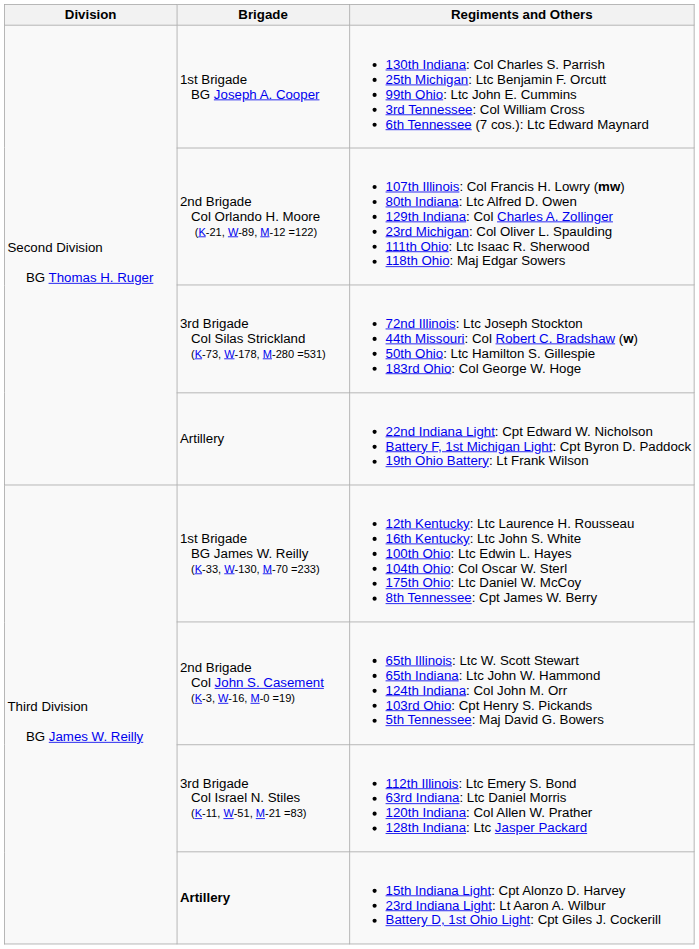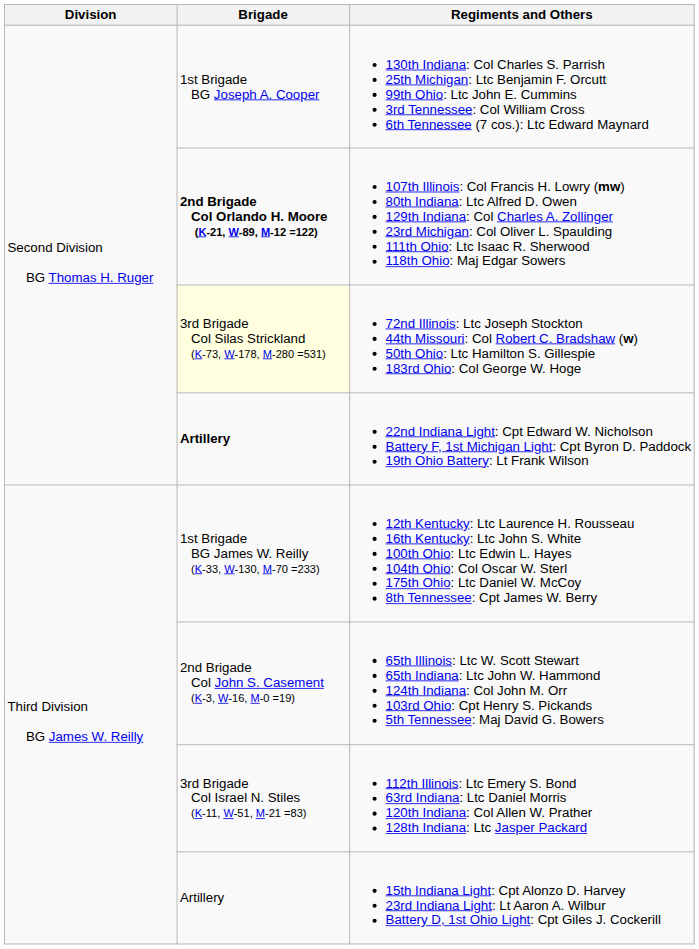(250, 216) normal -> (254, 216) bold
(253, 338) no background -> (253, 338) lightyellow background
(202, 438) normal -> (205, 438) bold
(205, 898) bold -> (202, 898) normal
